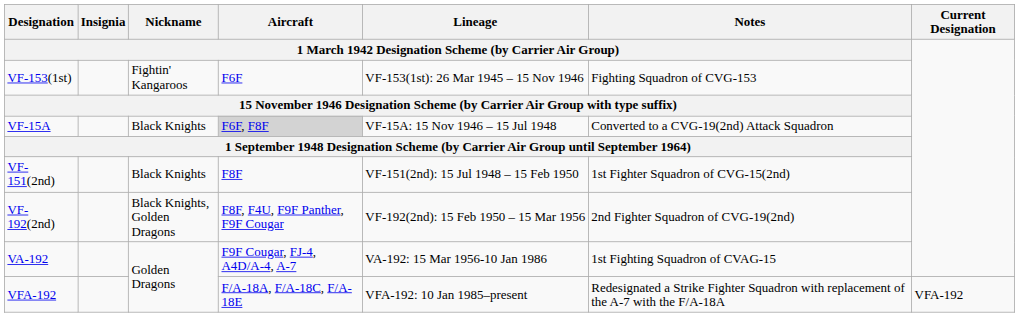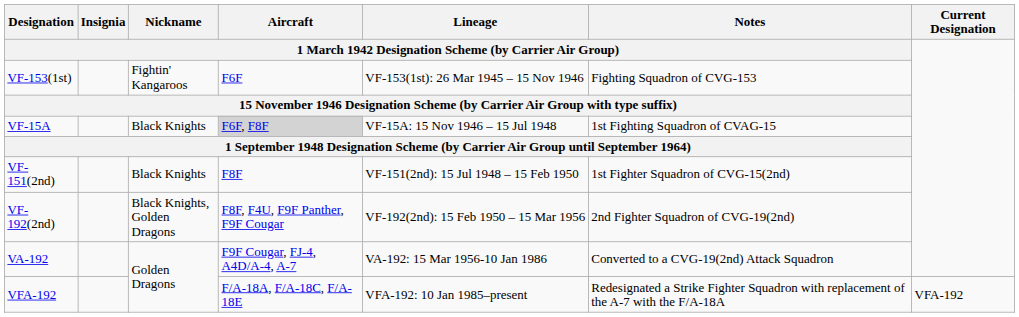(712, 126) Converted to a CVG-19(2nd) Attack Squadron -> (684, 126) 1st Fighting Squadron of CVAG-15
(684, 259) 1st Fighting Squadron of CVAG-15 -> (712, 259) Converted to a CVG-19(2nd) Attack Squadron
